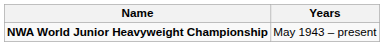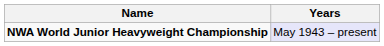(325, 32) no background -> (325, 32) lavender background
